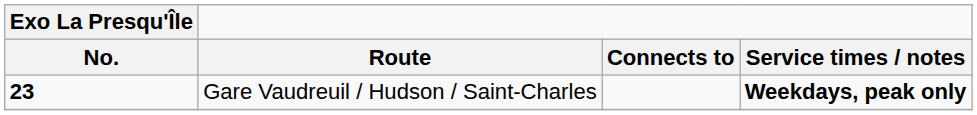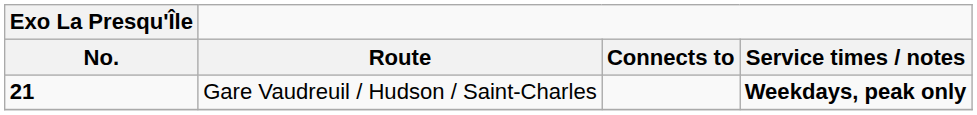(22, 92) 23 -> (22, 92) 21
